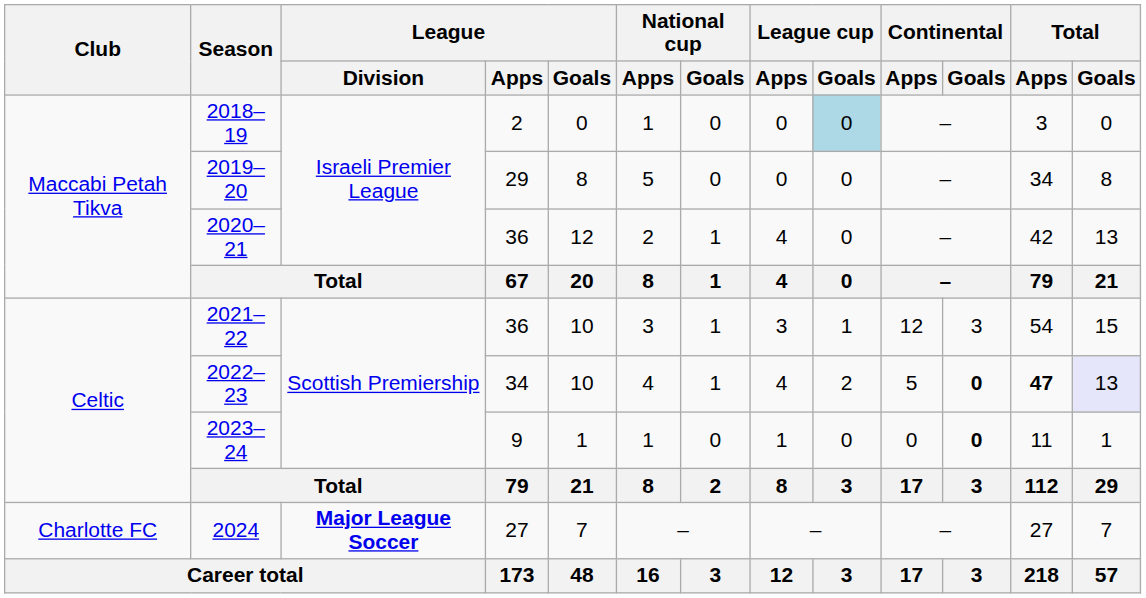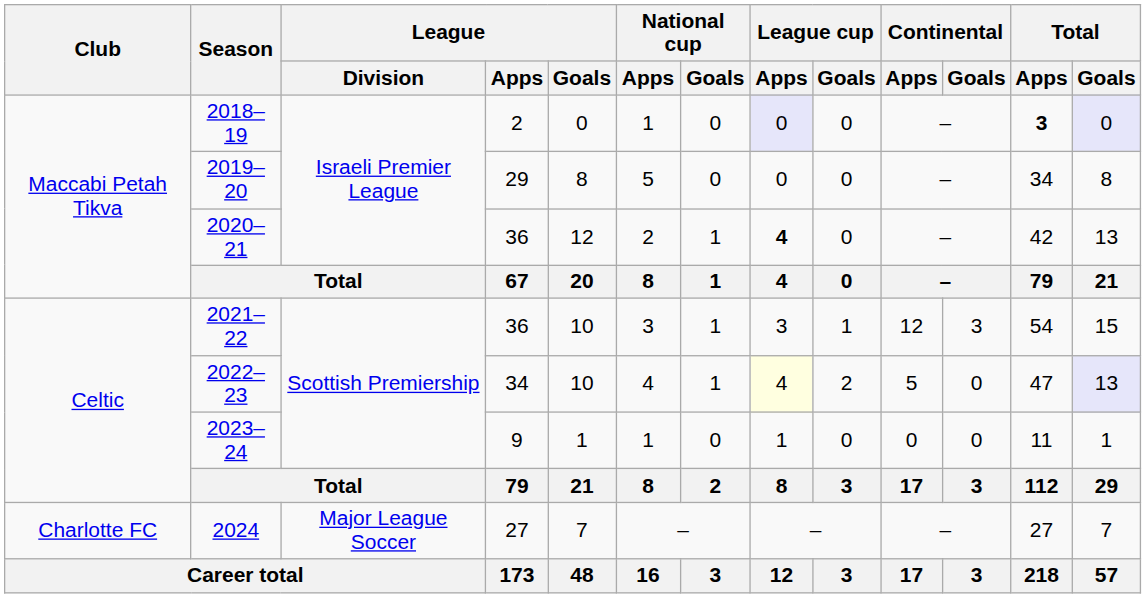(782, 122) no background -> (782, 122) lavender background
(846, 122) lightblue background -> (846, 122) no background
(1041, 122) normal -> (1041, 122) bold
(1106, 122) no background -> (1106, 122) lavender background
(782, 236) normal -> (782, 236) bold
(782, 383) no background -> (782, 383) lightyellow background
(976, 383) bold -> (976, 383) normal
(1041, 383) bold -> (1041, 383) normal
(976, 440) bold -> (976, 440) normal
(383, 530) bold -> (383, 530) normal
